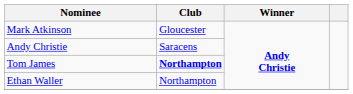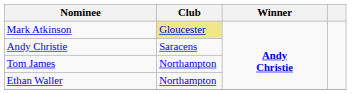(182, 30) no background -> (182, 30) khaki background
(190, 64) bold -> (188, 64) normal
